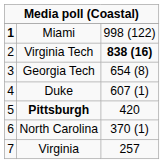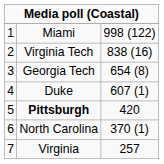(11, 33) bold -> (11, 33) normal
(130, 52) bold -> (130, 52) normal
